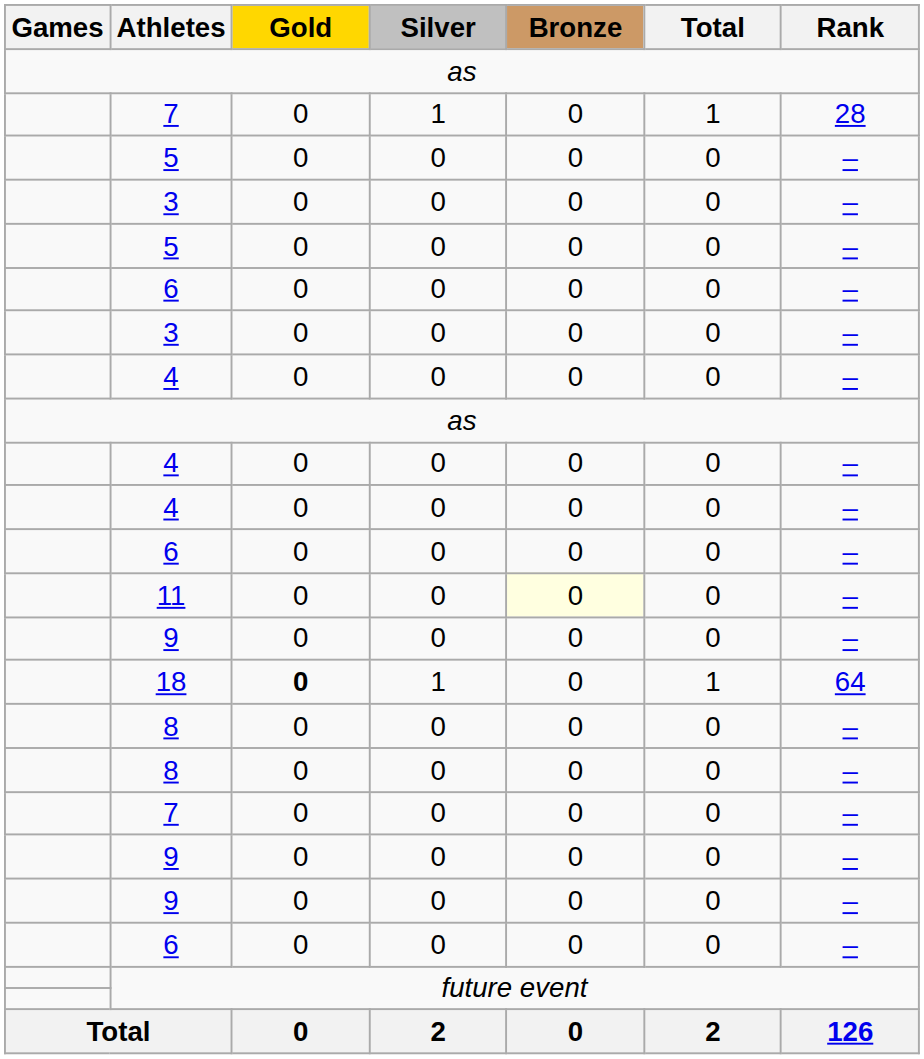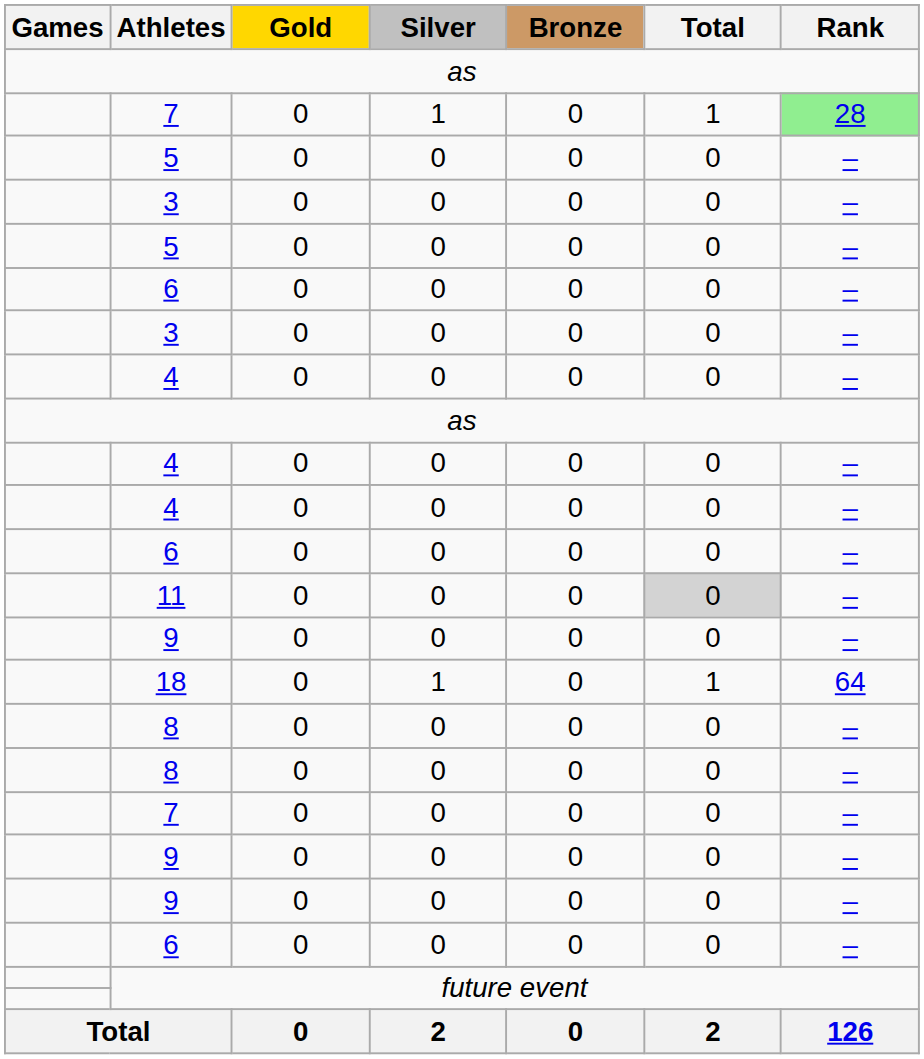(850, 115) no background -> (850, 115) lightgreen background
(575, 595) lightyellow background -> (575, 595) no background
(713, 595) no background -> (713, 595) lightgrey background
(301, 682) bold -> (301, 682) normal
